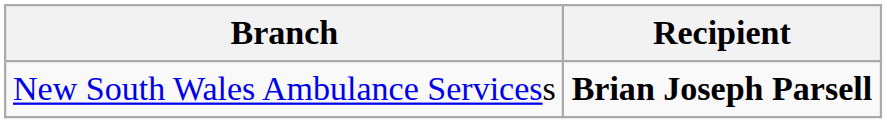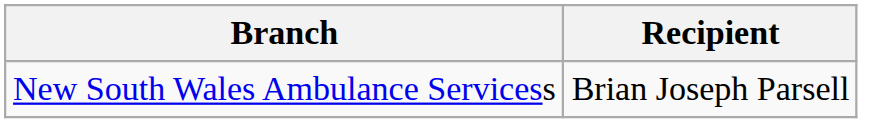(722, 88) bold -> (711, 88) normal
